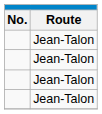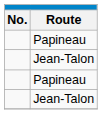(64, 39) Jean-Talon -> (60, 39) Papineau
(64, 79) Jean-Talon -> (60, 79) Papineau
